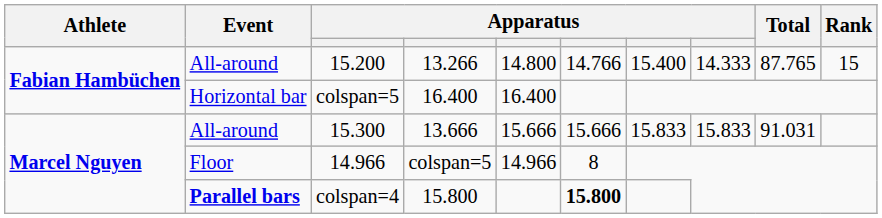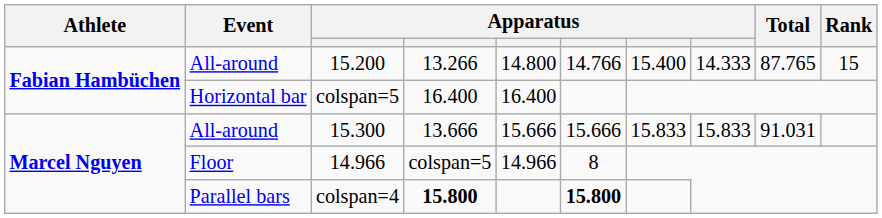(245, 196) bold -> (240, 196) normal
(450, 196) normal -> (450, 196) bold
